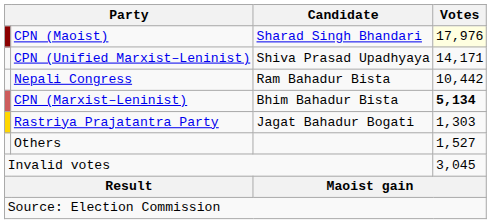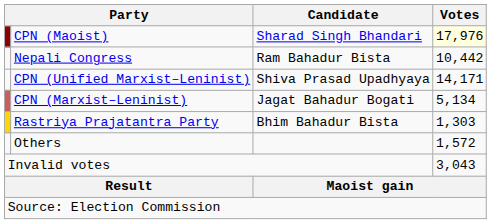rows swapped: (132, 58) <-> (73, 79)
(327, 101) Bhim Bahadur Bista -> (335, 101) Jagat Bahadur Bogati
(456, 101) bold -> (456, 101) normal
(335, 122) Jagat Bahadur Bogati -> (327, 122) Bhim Bahadur Bista
(456, 144) 1,527 -> (456, 144) 1,572
(456, 165) 3,045 -> (456, 165) 3,043
